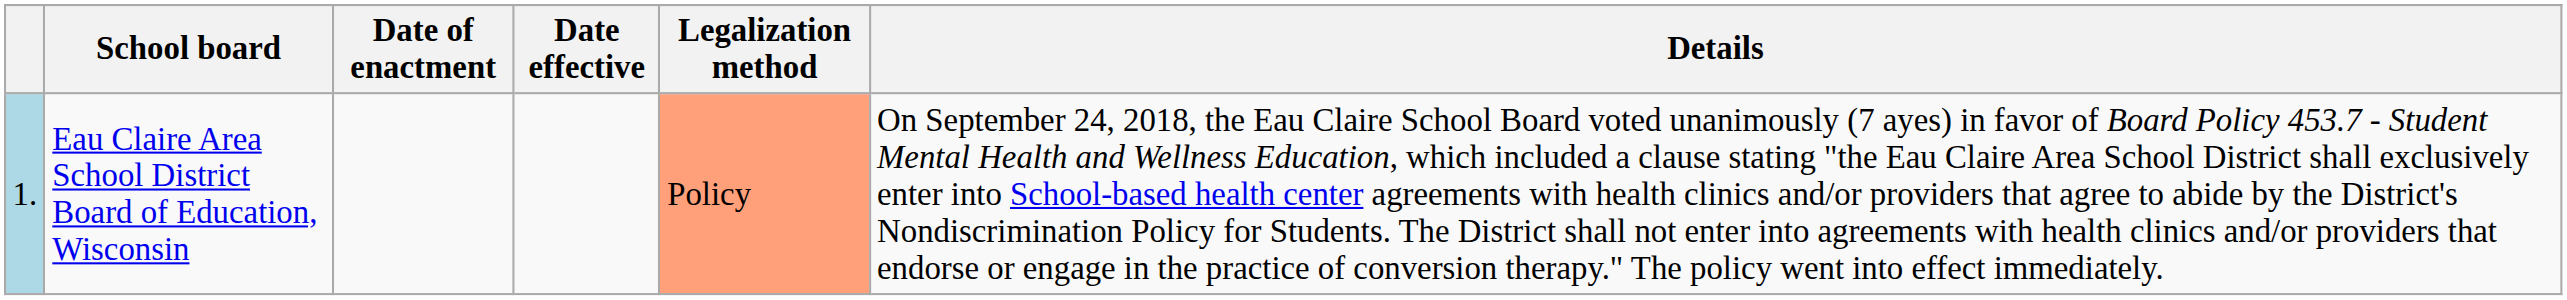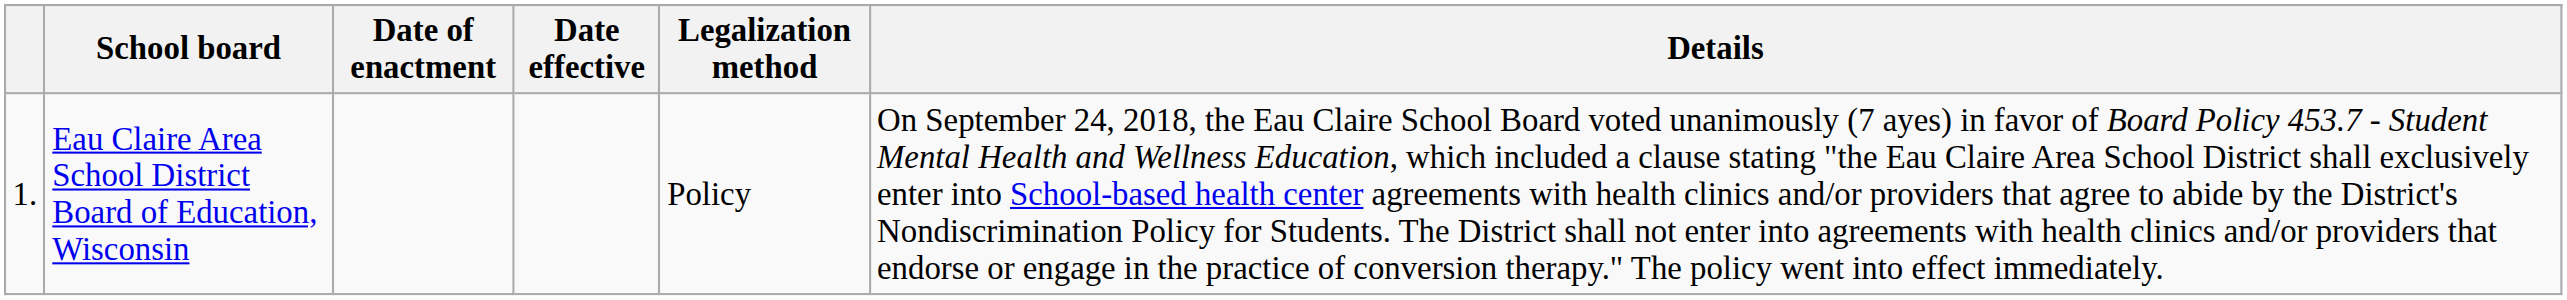(25, 193) lightblue background -> (25, 193) no background
(709, 193) lightsalmon background -> (709, 193) no background
